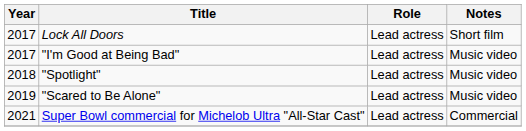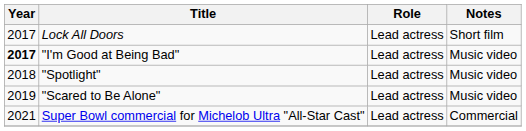(22, 55) normal -> (22, 55) bold
